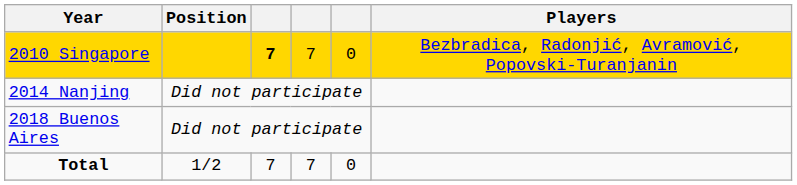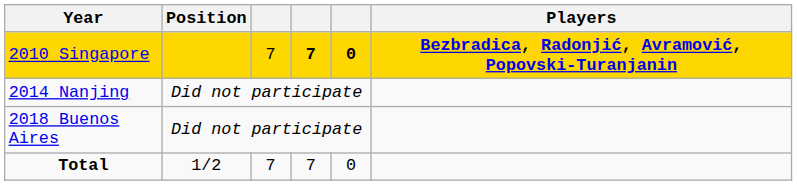(271, 55) bold -> (271, 55) normal
(311, 55) normal -> (311, 55) bold
(351, 55) normal -> (351, 55) bold
(581, 55) normal -> (581, 55) bold
